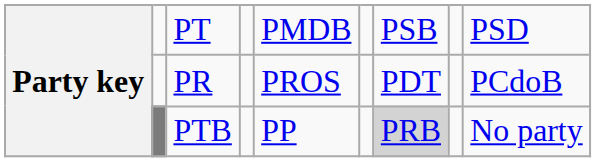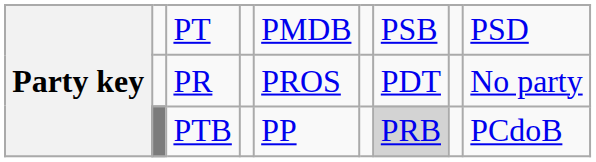(516, 80) PCdoB -> (526, 80) No party
(526, 130) No party -> (516, 130) PCdoB
